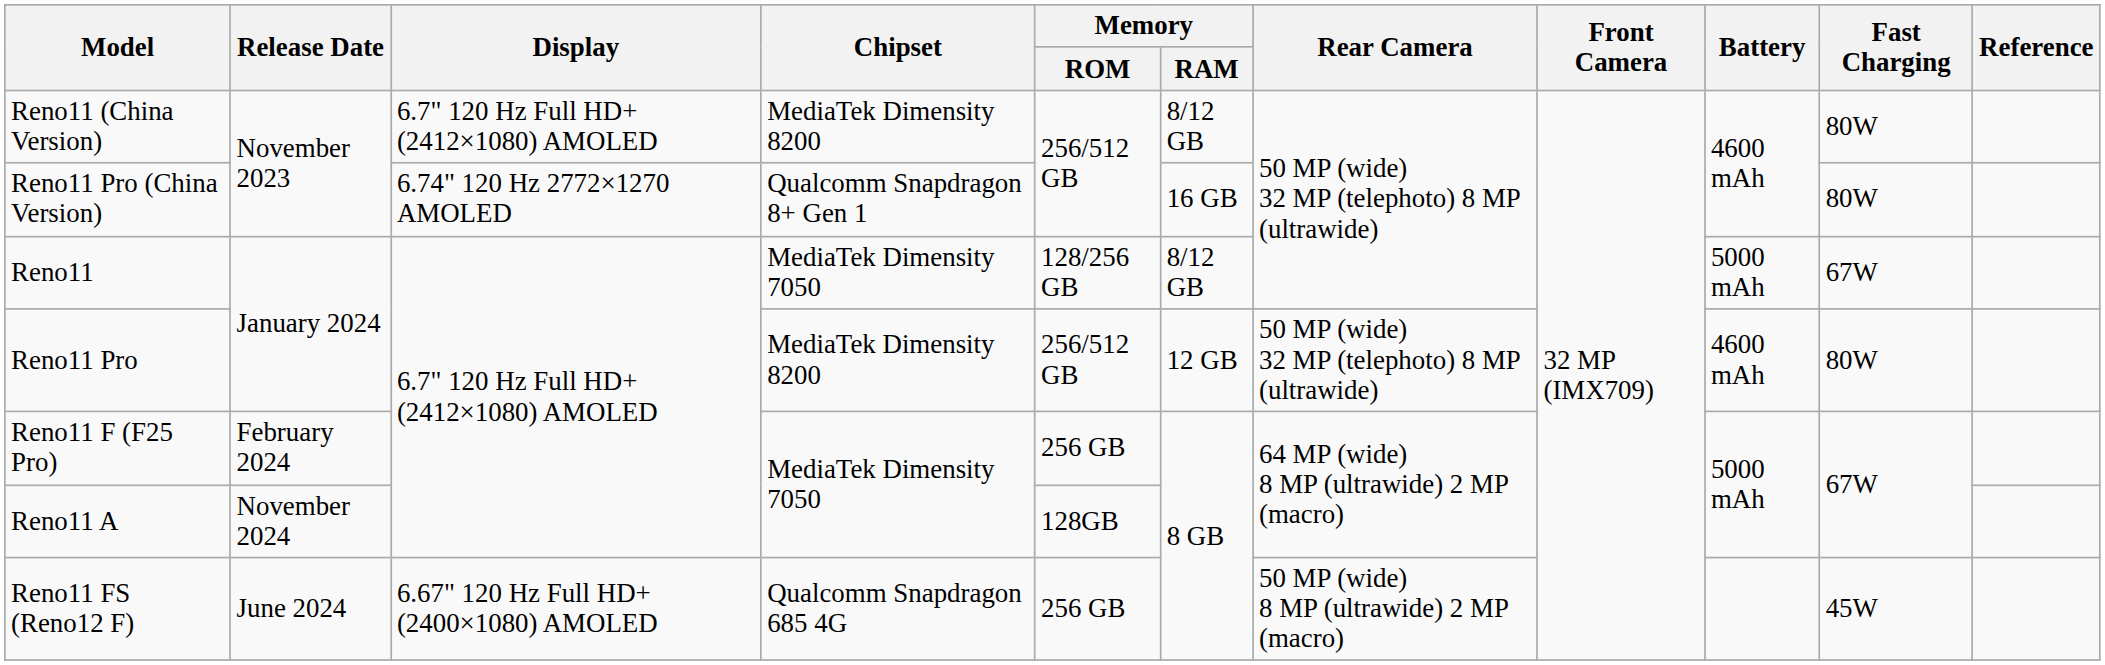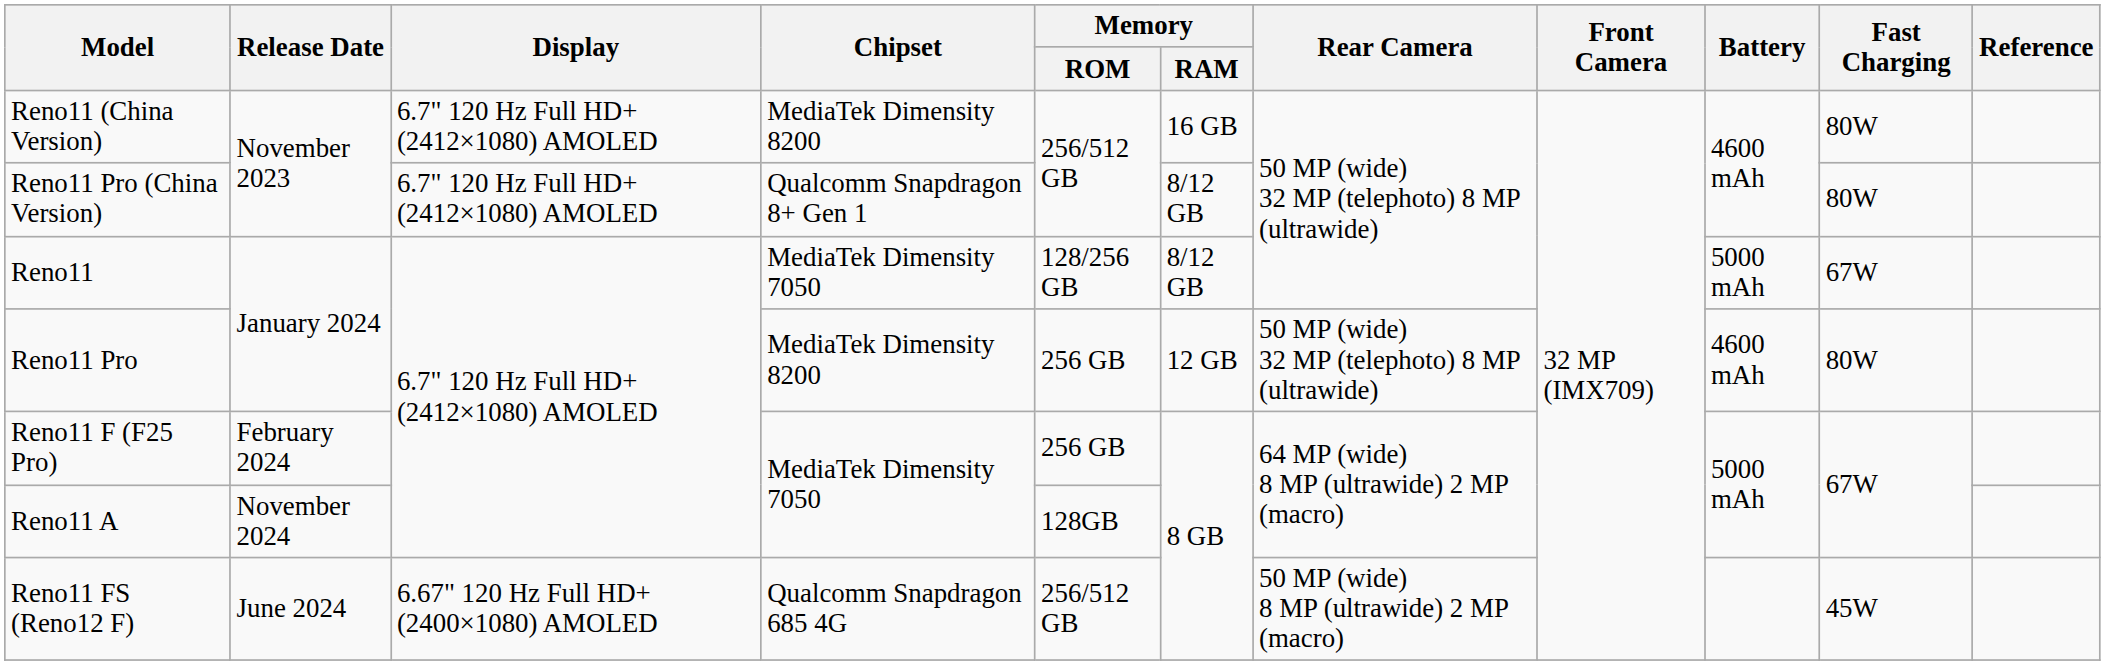(1191, 126) 8/12 GB -> (1202, 126) 16 GB
(533, 199) 6.74" 120 Hz 2772×1270 AMOLED -> (527, 199) 6.7" 120 Hz Full HD+ (2412×1080) AMOLED
(1202, 199) 16 GB -> (1191, 199) 8/12 GB
(1085, 359) 256/512 GB -> (1083, 359) 256 GB
(1083, 608) 256 GB -> (1085, 608) 256/512 GB
